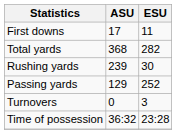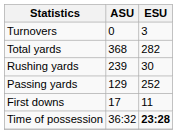rows swapped: (36, 31) <-> (32, 102)
(155, 120) normal -> (156, 120) bold
